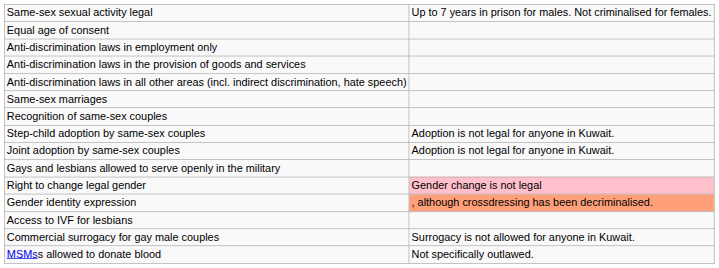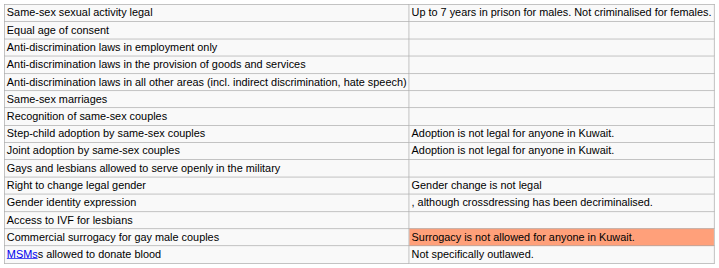(477, 185) pink background -> (477, 185) no background
(532, 202) lightsalmon background -> (532, 202) no background
(523, 237) no background -> (523, 237) lightsalmon background
